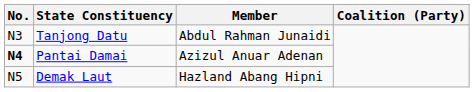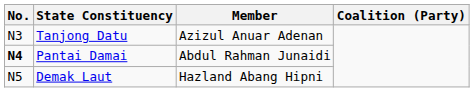(255, 35) Abdul Rahman Junaidi -> (251, 35) Azizul Anuar Adenan
(251, 56) Azizul Anuar Adenan -> (255, 56) Abdul Rahman Junaidi
